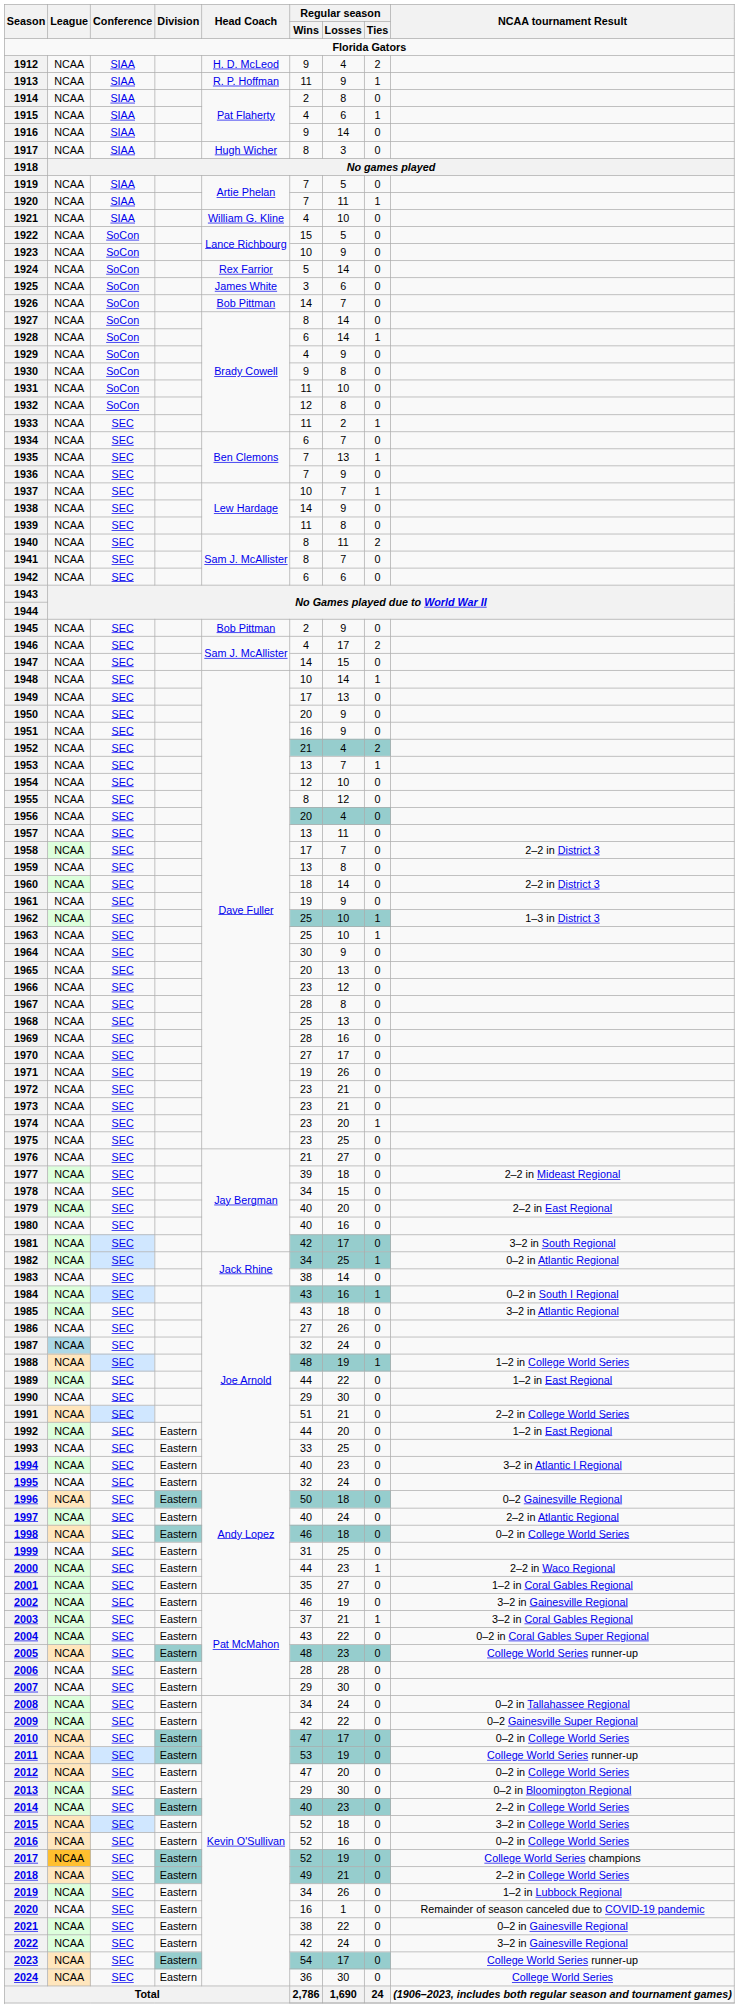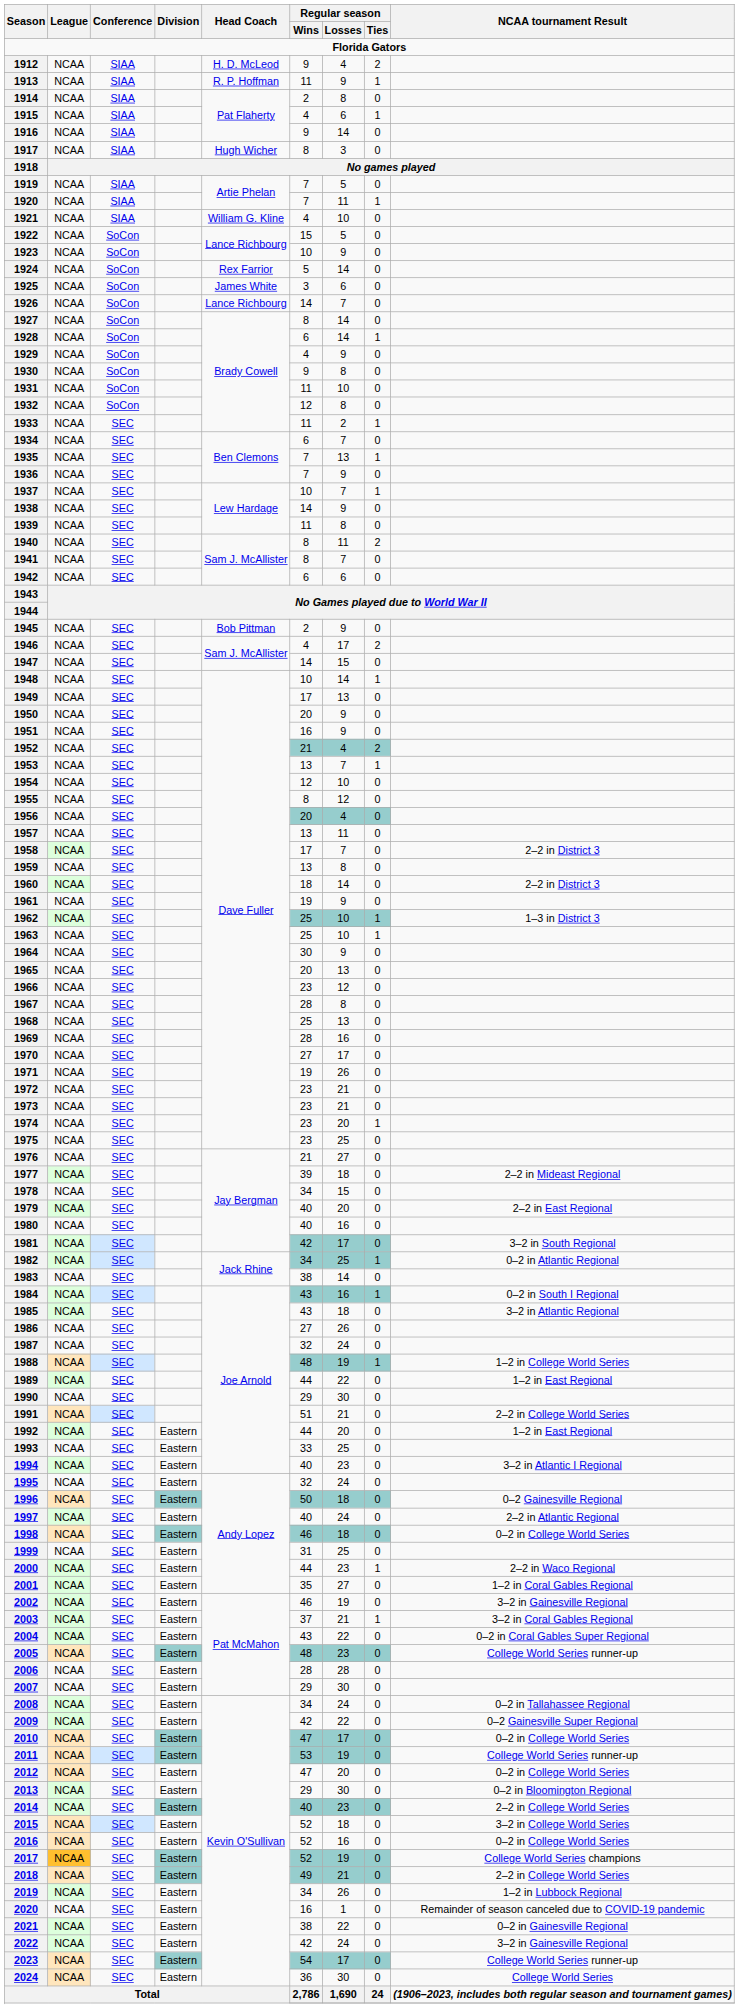(246, 304) Bob Pittman -> (246, 304) Lance Richbourg
(69, 1346) lightblue background -> (69, 1346) no background
